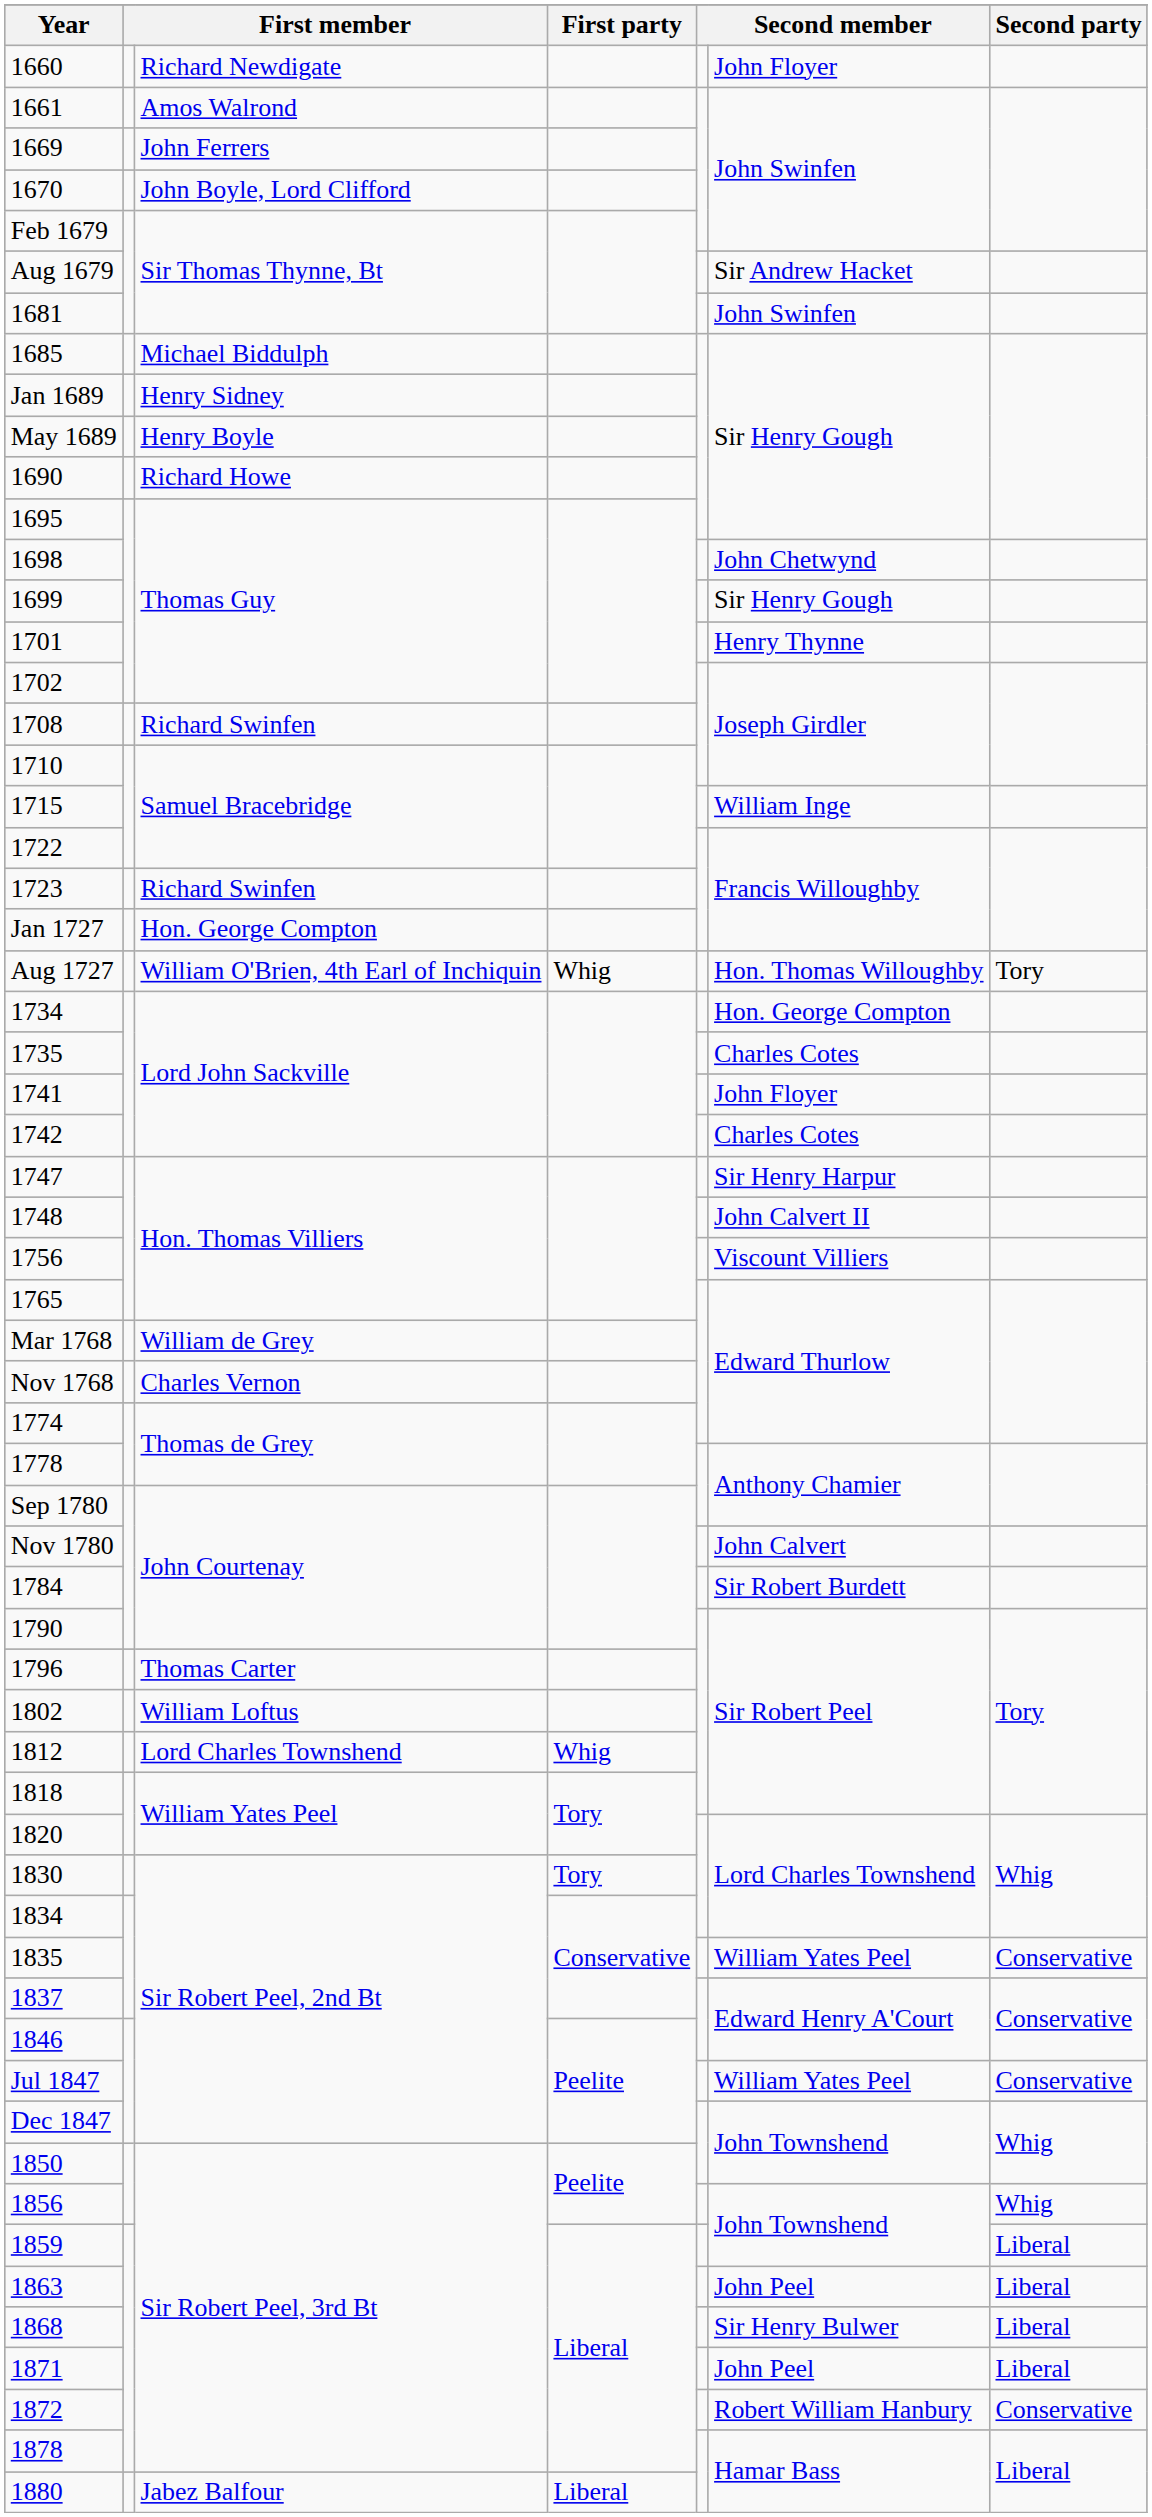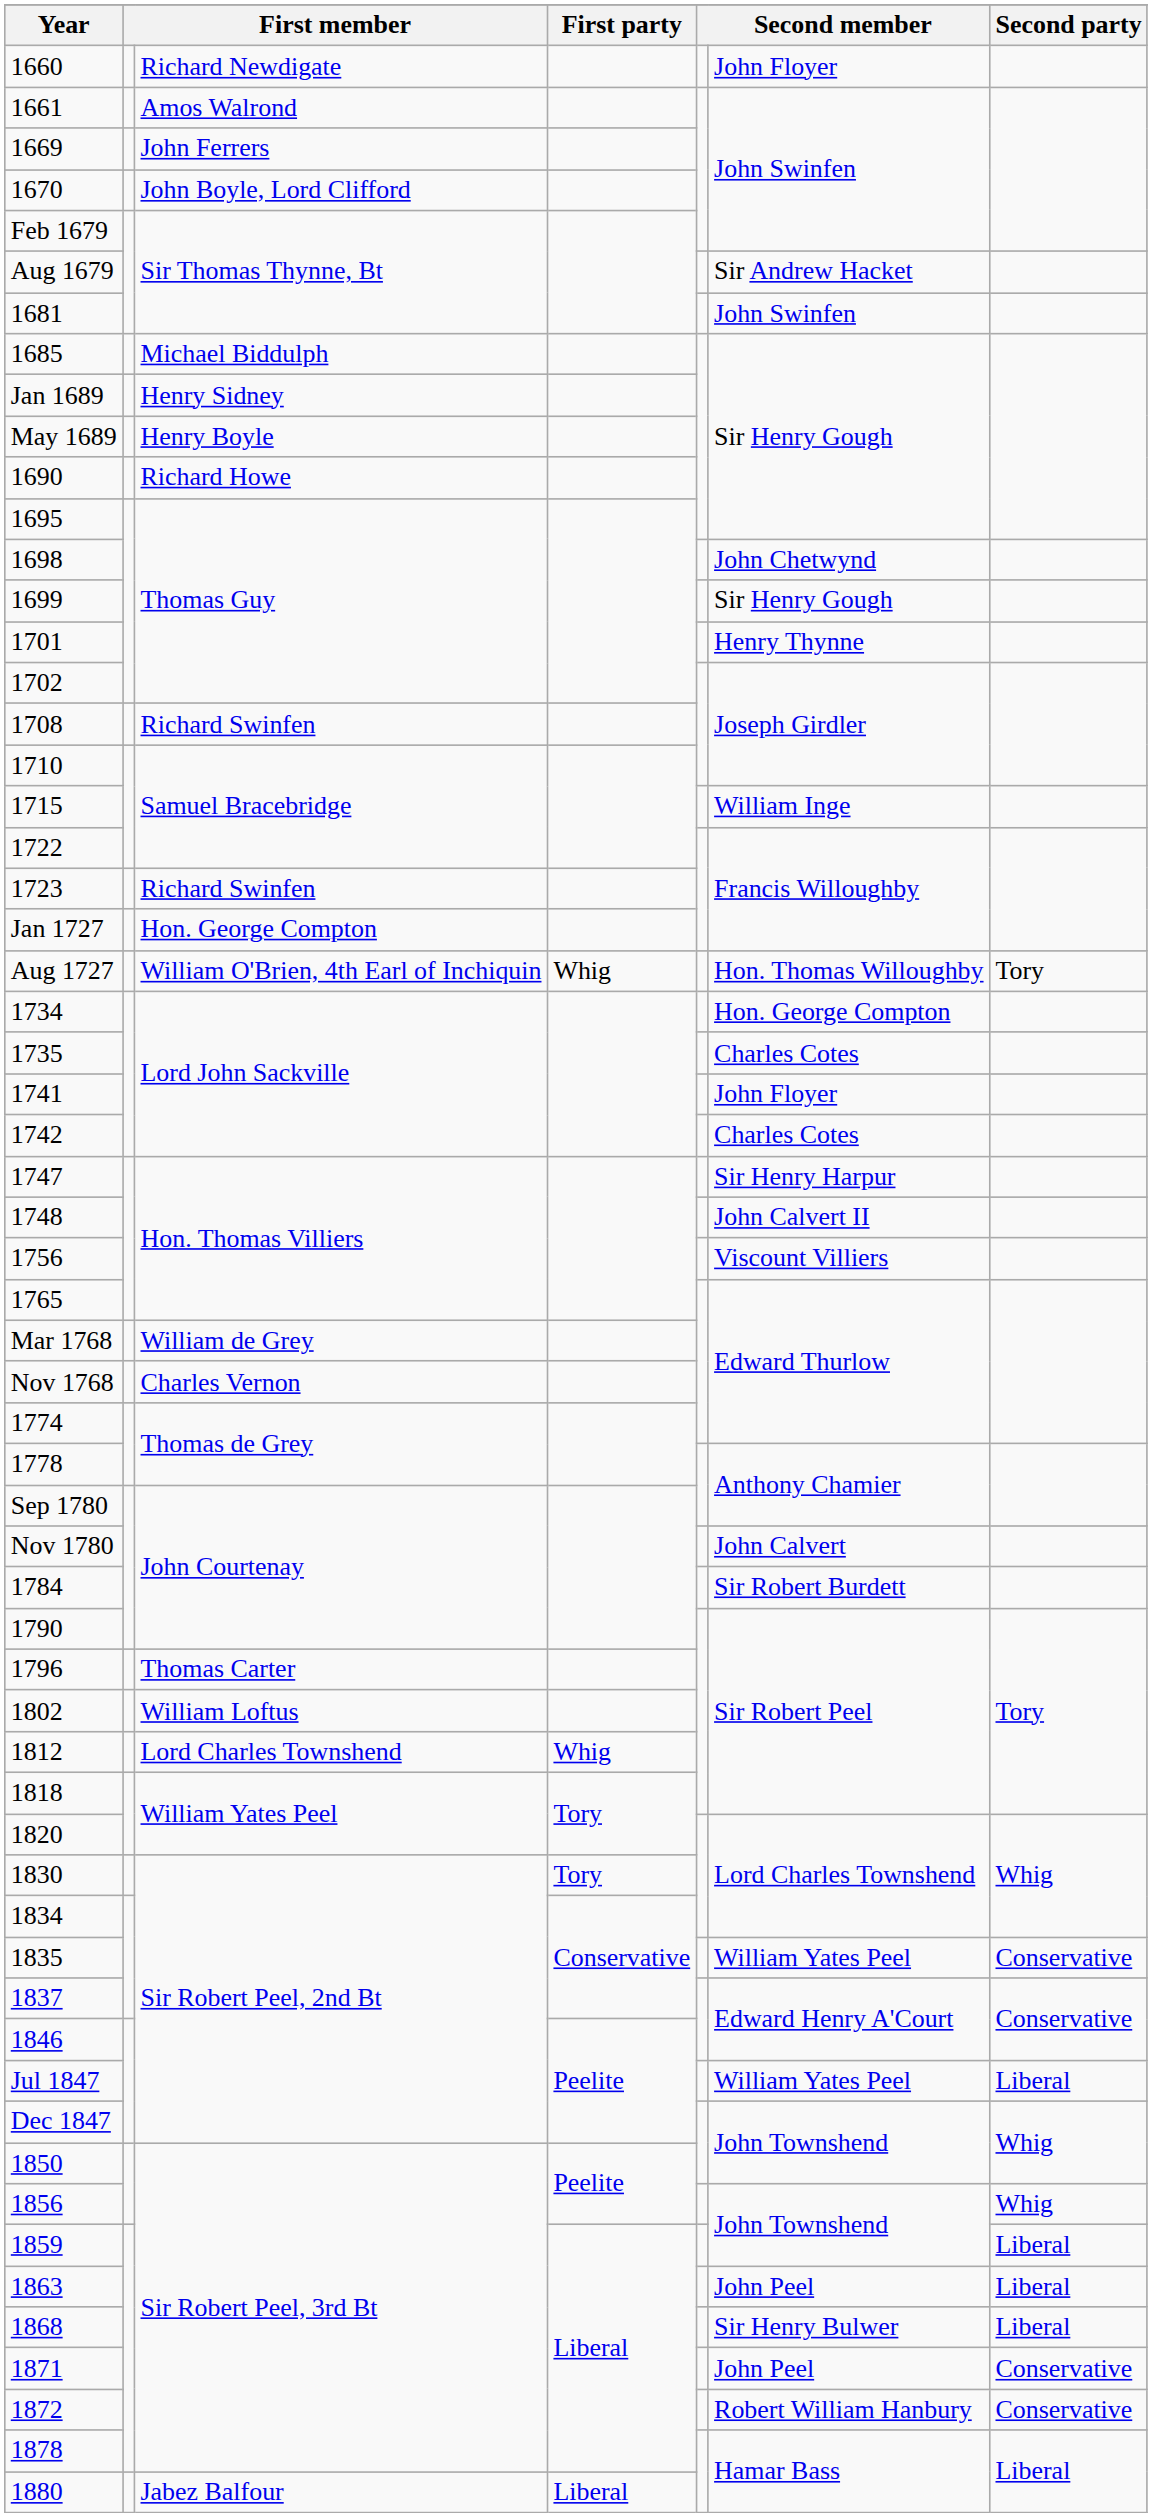(1064, 2080) Conservative -> (1033, 2080) Liberal
(1033, 2368) Liberal -> (1064, 2368) Conservative
